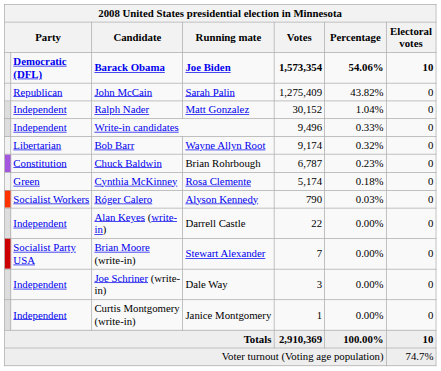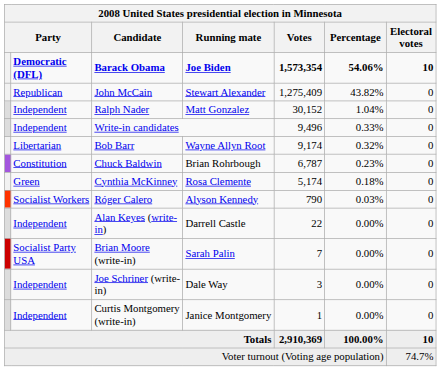(210, 92) Sarah Palin -> (225, 92) Stewart Alexander
(225, 254) Stewart Alexander -> (210, 254) Sarah Palin
